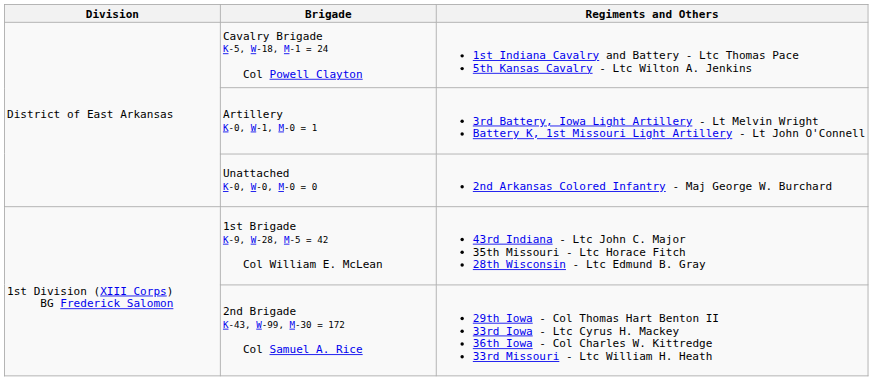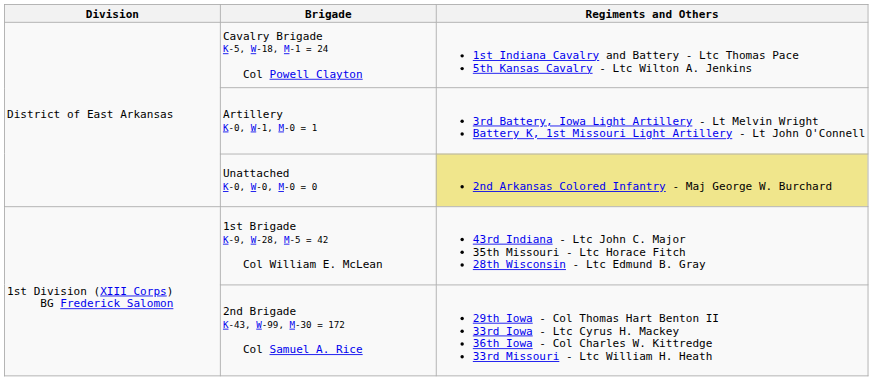(652, 186) no background -> (652, 186) khaki background
